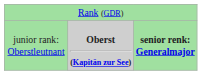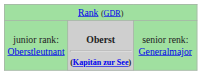(165, 45) bold -> (165, 45) normal
